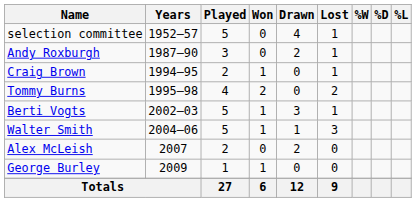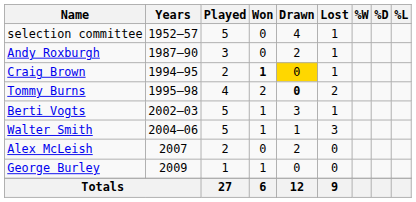(263, 72) normal -> (263, 72) bold
(297, 72) no background -> (297, 72) gold background
(297, 91) normal -> (297, 91) bold
